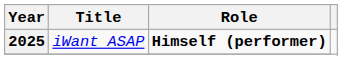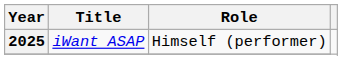(239, 42) bold -> (239, 42) normal
